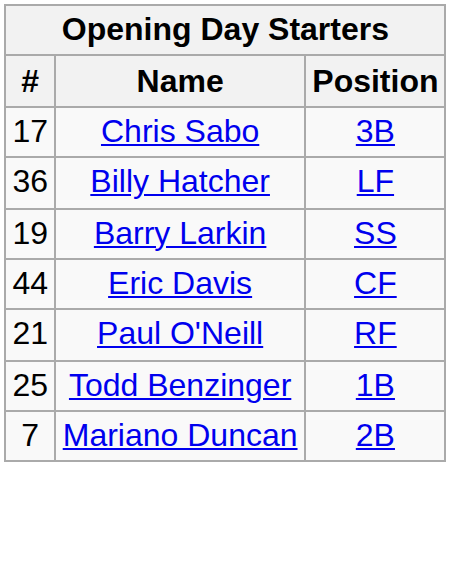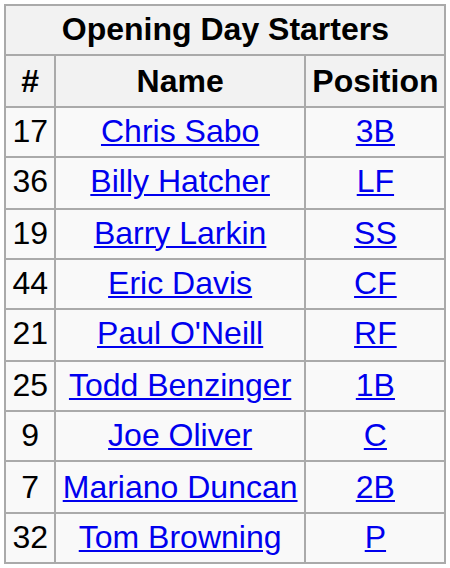+ row: (180, 435)
+ row: (180, 537)
